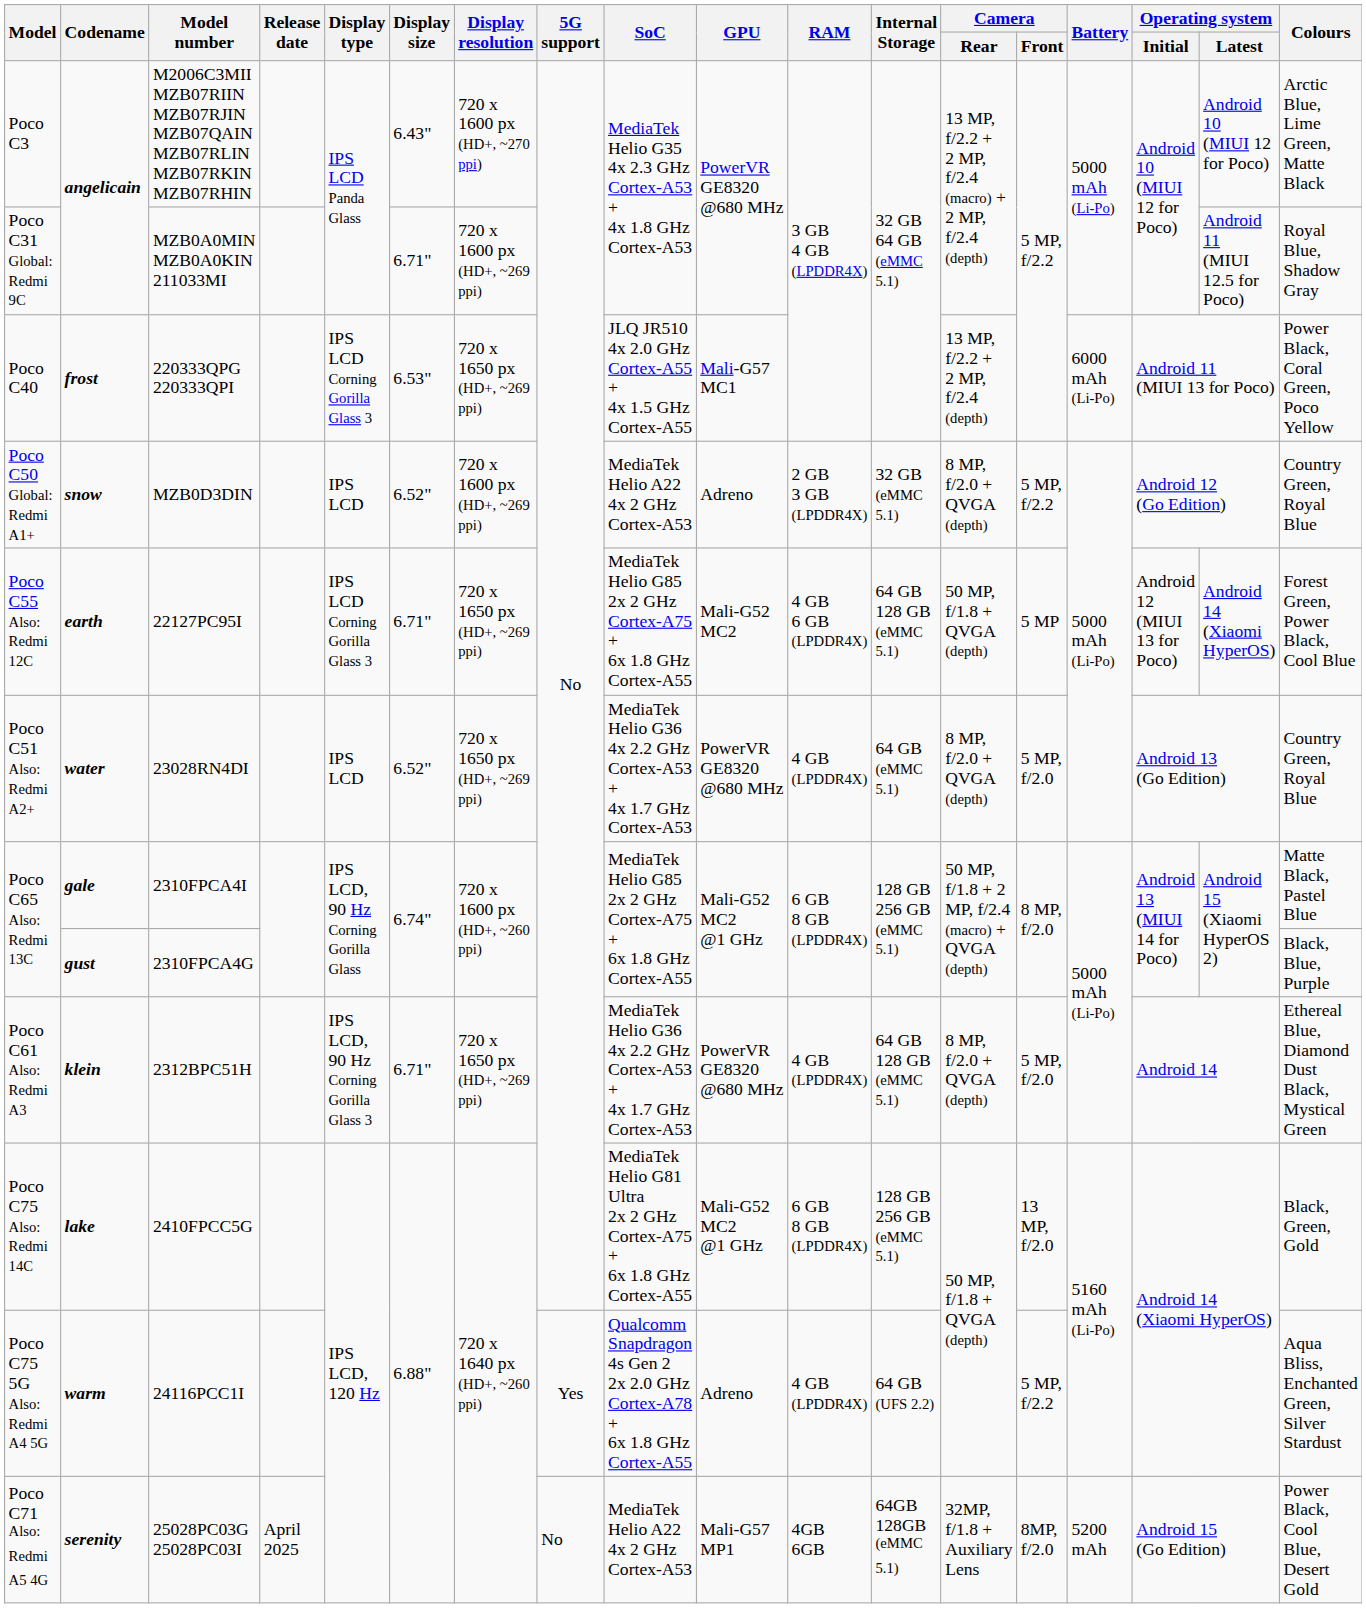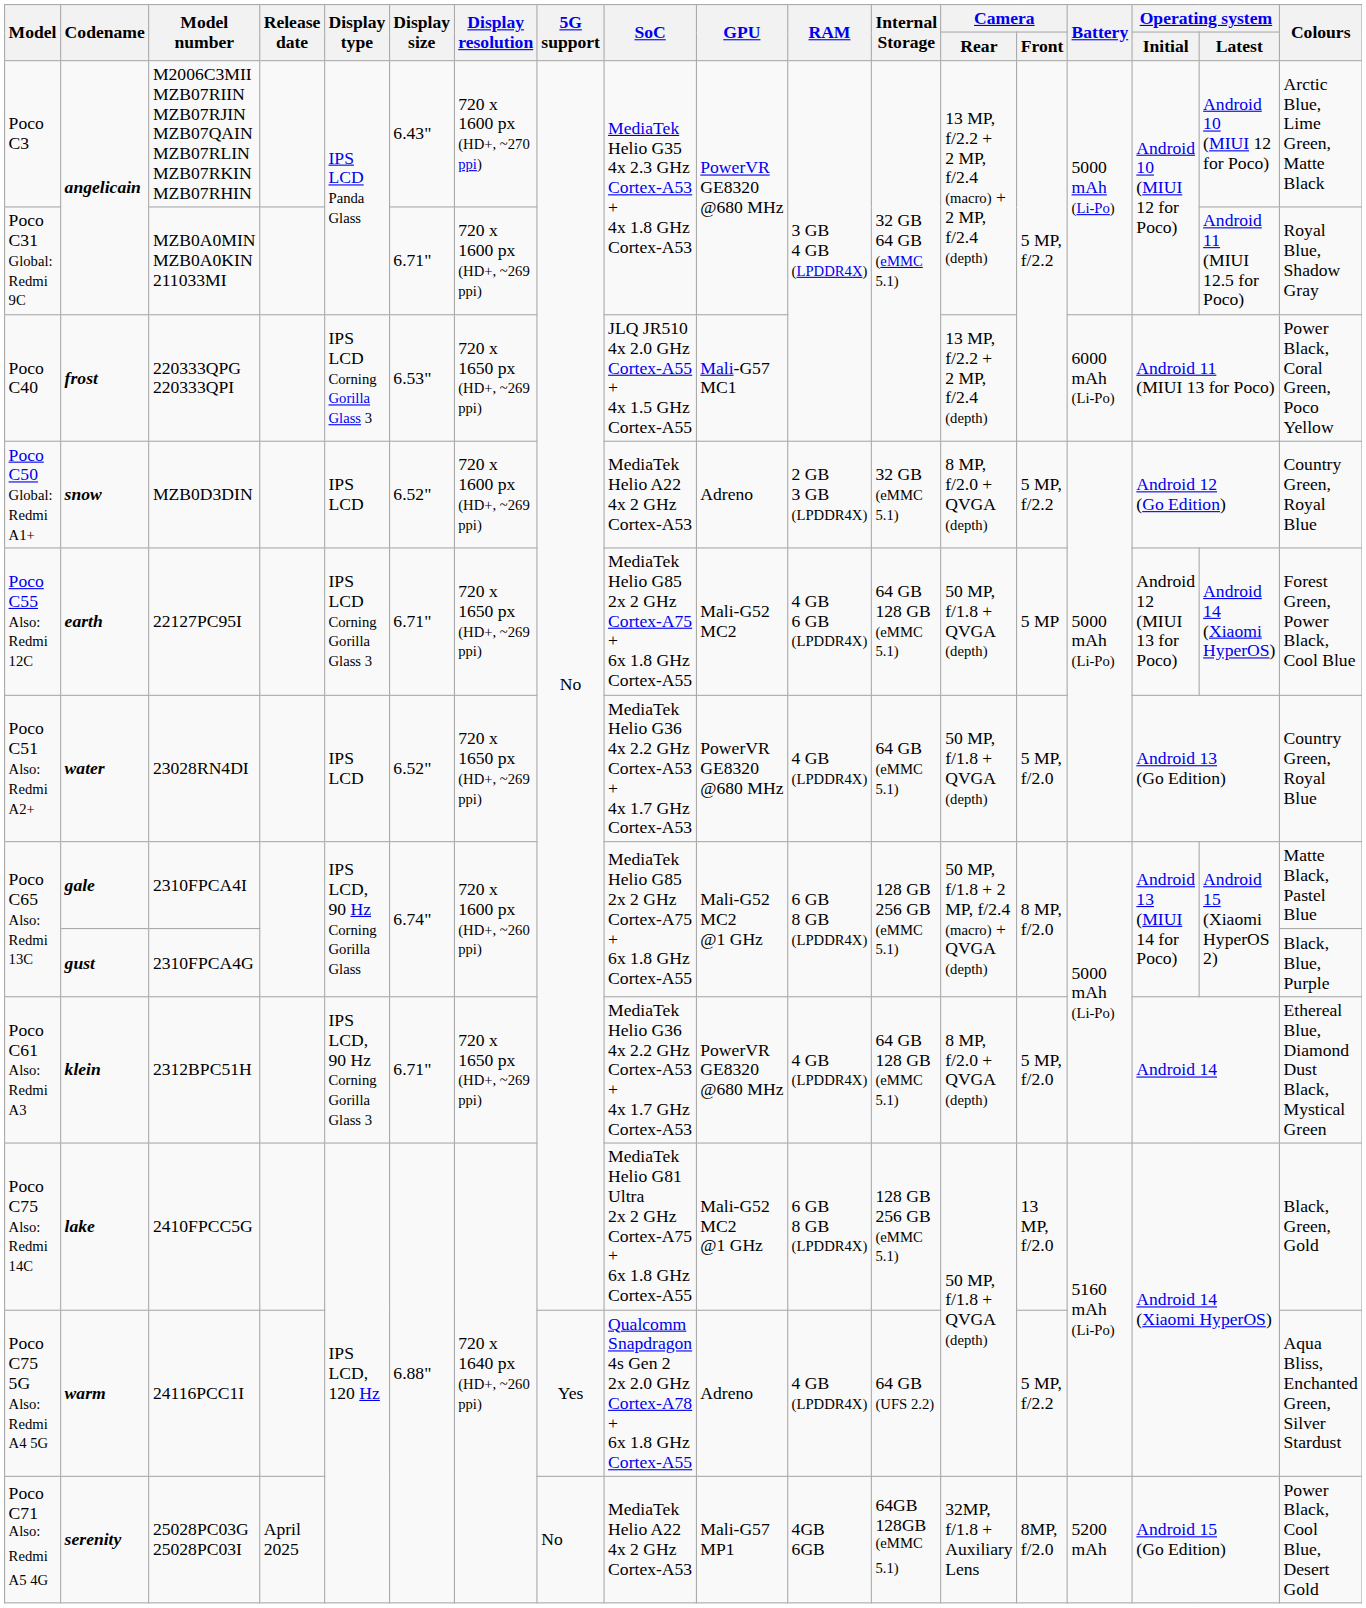(971, 768) 8 MP, f/2.0 + QVGA (depth) -> (971, 768) 50 MP, f/1.8 + QVGA (depth)
